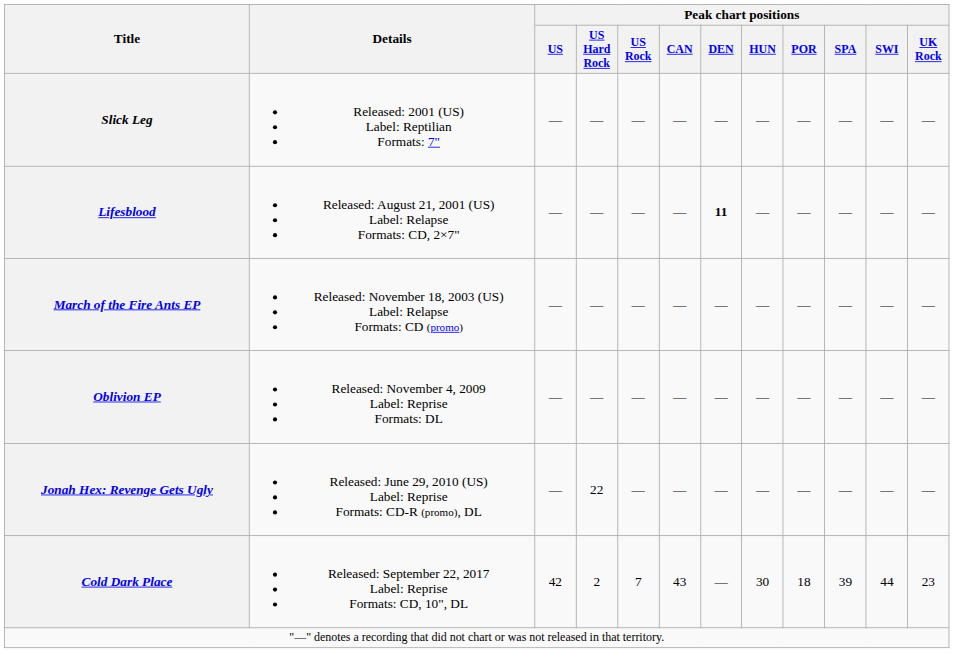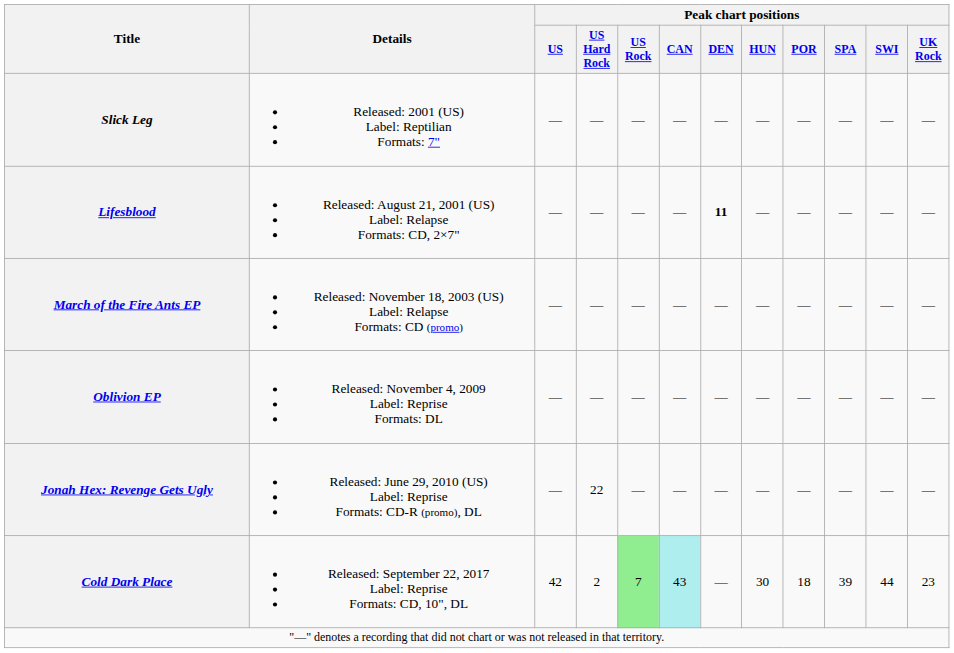(638, 581) no background -> (638, 581) lightgreen background
(680, 581) no background -> (680, 581) paleturquoise background
